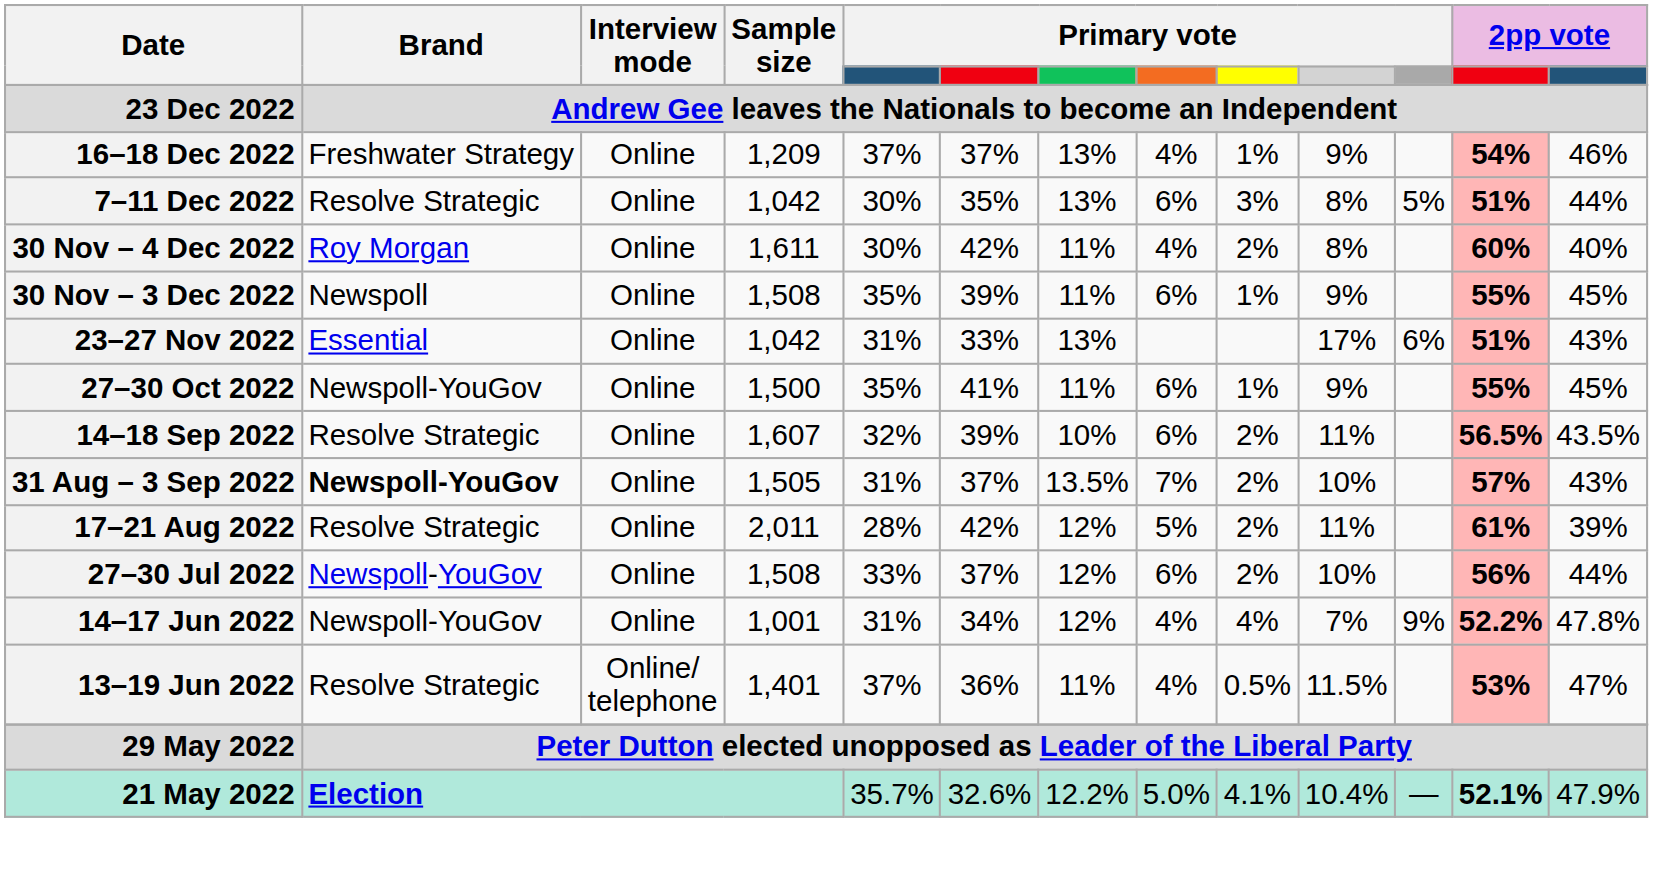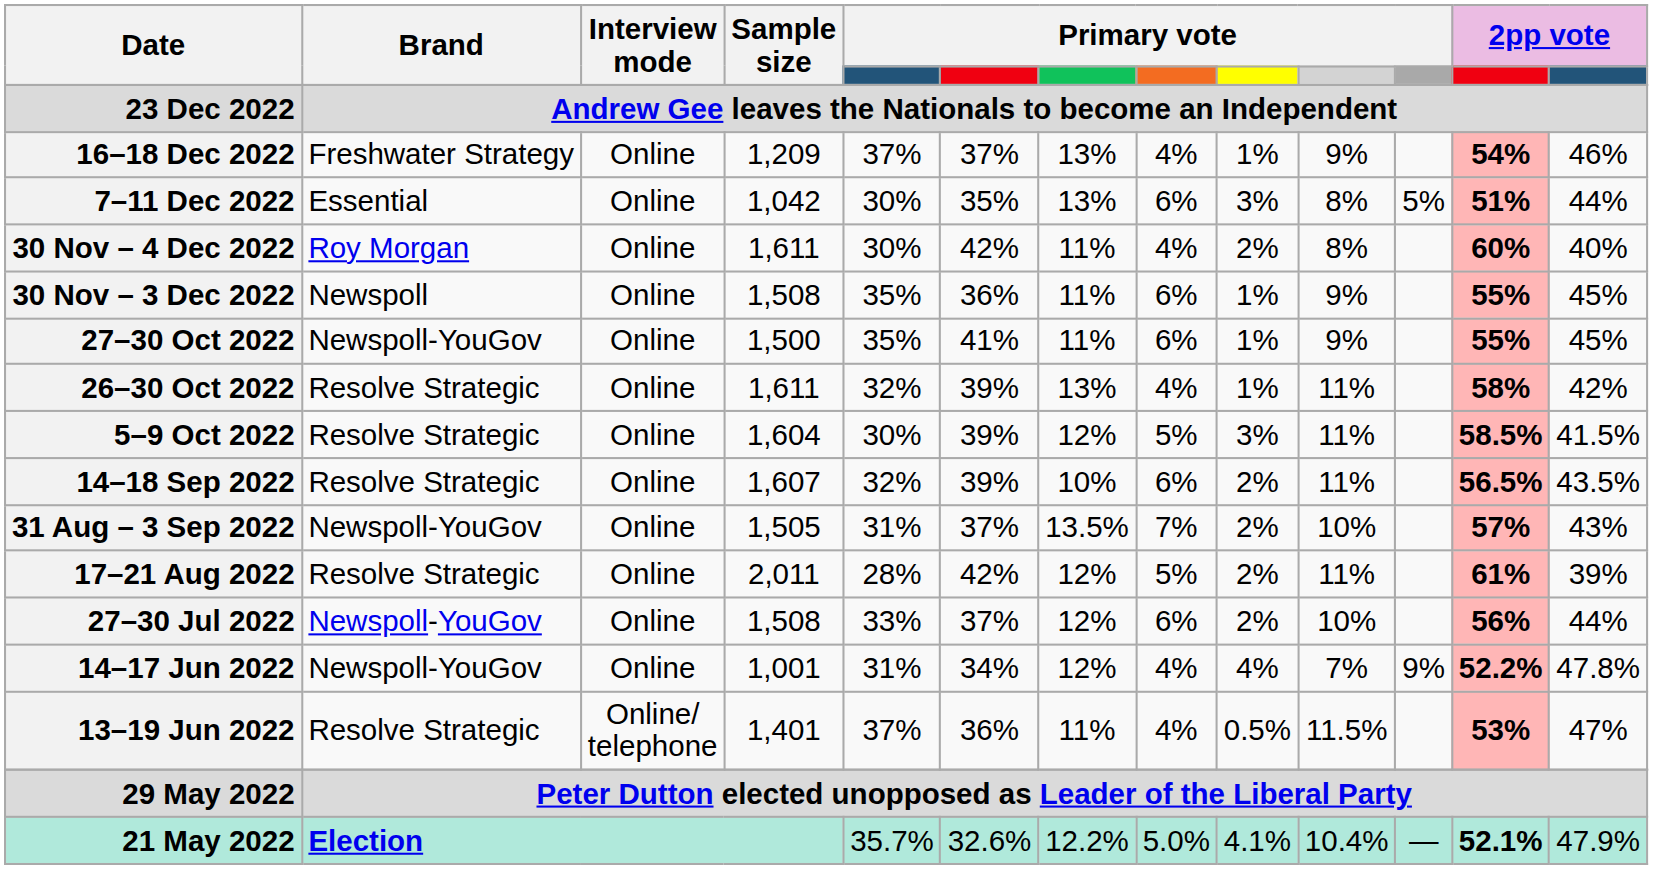(424, 201) Resolve Strategic -> (368, 201) Essential
(989, 295) 39% -> (989, 295) 36%
- row: (185, 341)
+ row: (188, 388)
+ row: (204, 435)
(434, 481) bold -> (425, 528) normal
